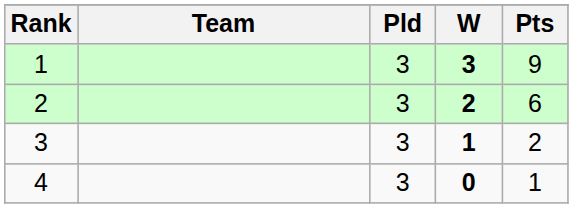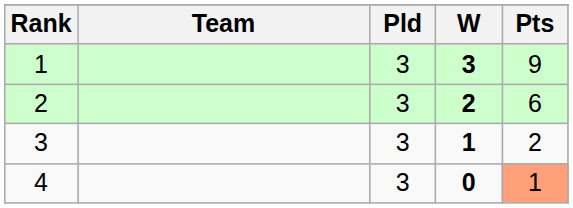(535, 182) no background -> (535, 182) lightsalmon background
